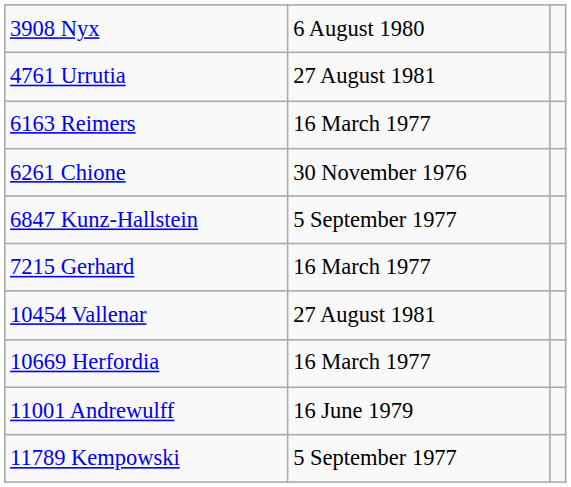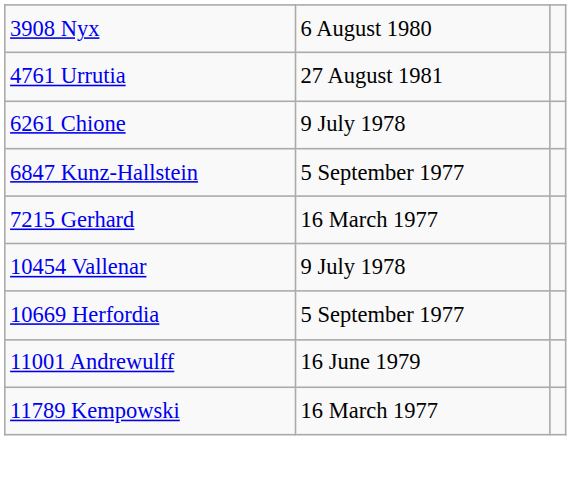- row: (73, 123)
(380, 171) 30 November 1976 -> (353, 123) 9 July 1978
(364, 314) 27 August 1981 -> (353, 266) 9 July 1978
(362, 362) 16 March 1977 -> (382, 314) 5 September 1977
(375, 457) 5 September 1977 -> (369, 410) 16 March 1977
